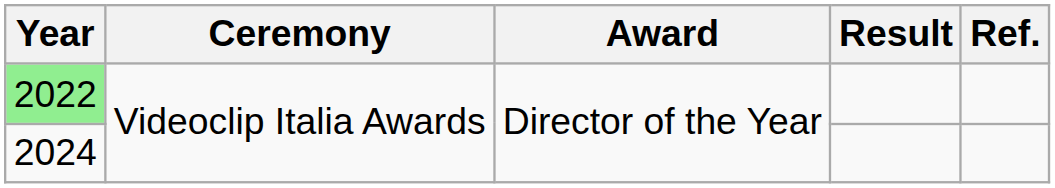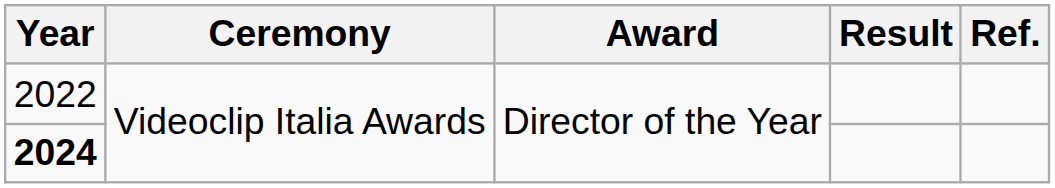(55, 93) lightgreen background -> (55, 93) no background
(55, 152) normal -> (55, 152) bold
